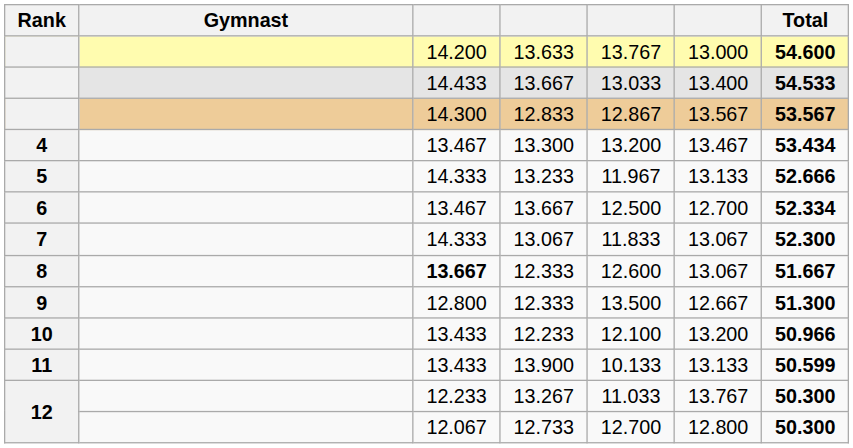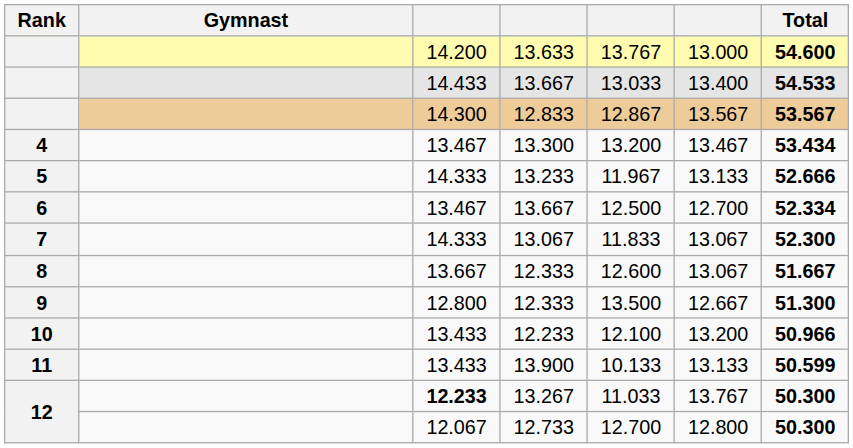(457, 271) bold -> (457, 271) normal
(457, 396) normal -> (457, 396) bold
